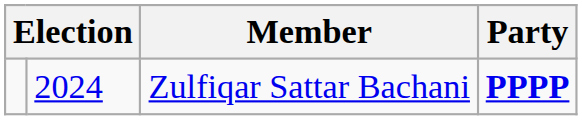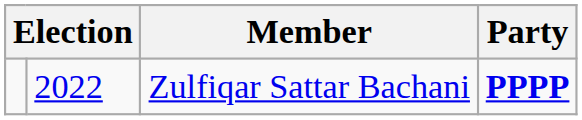(69, 85) 2024 -> (69, 85) 2022
